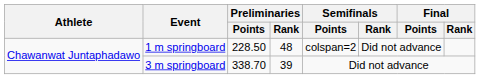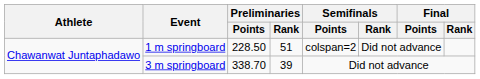(286, 48) 48 -> (286, 48) 51
